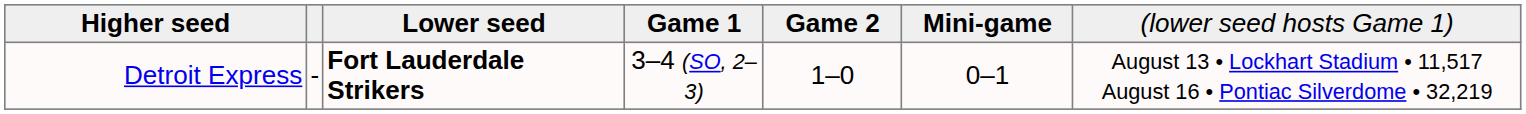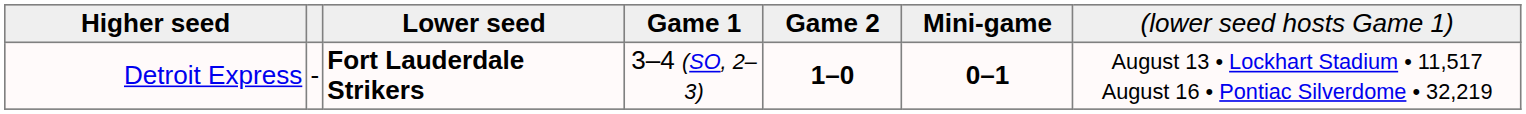(833, 75) normal -> (833, 75) bold
(987, 75) normal -> (987, 75) bold
